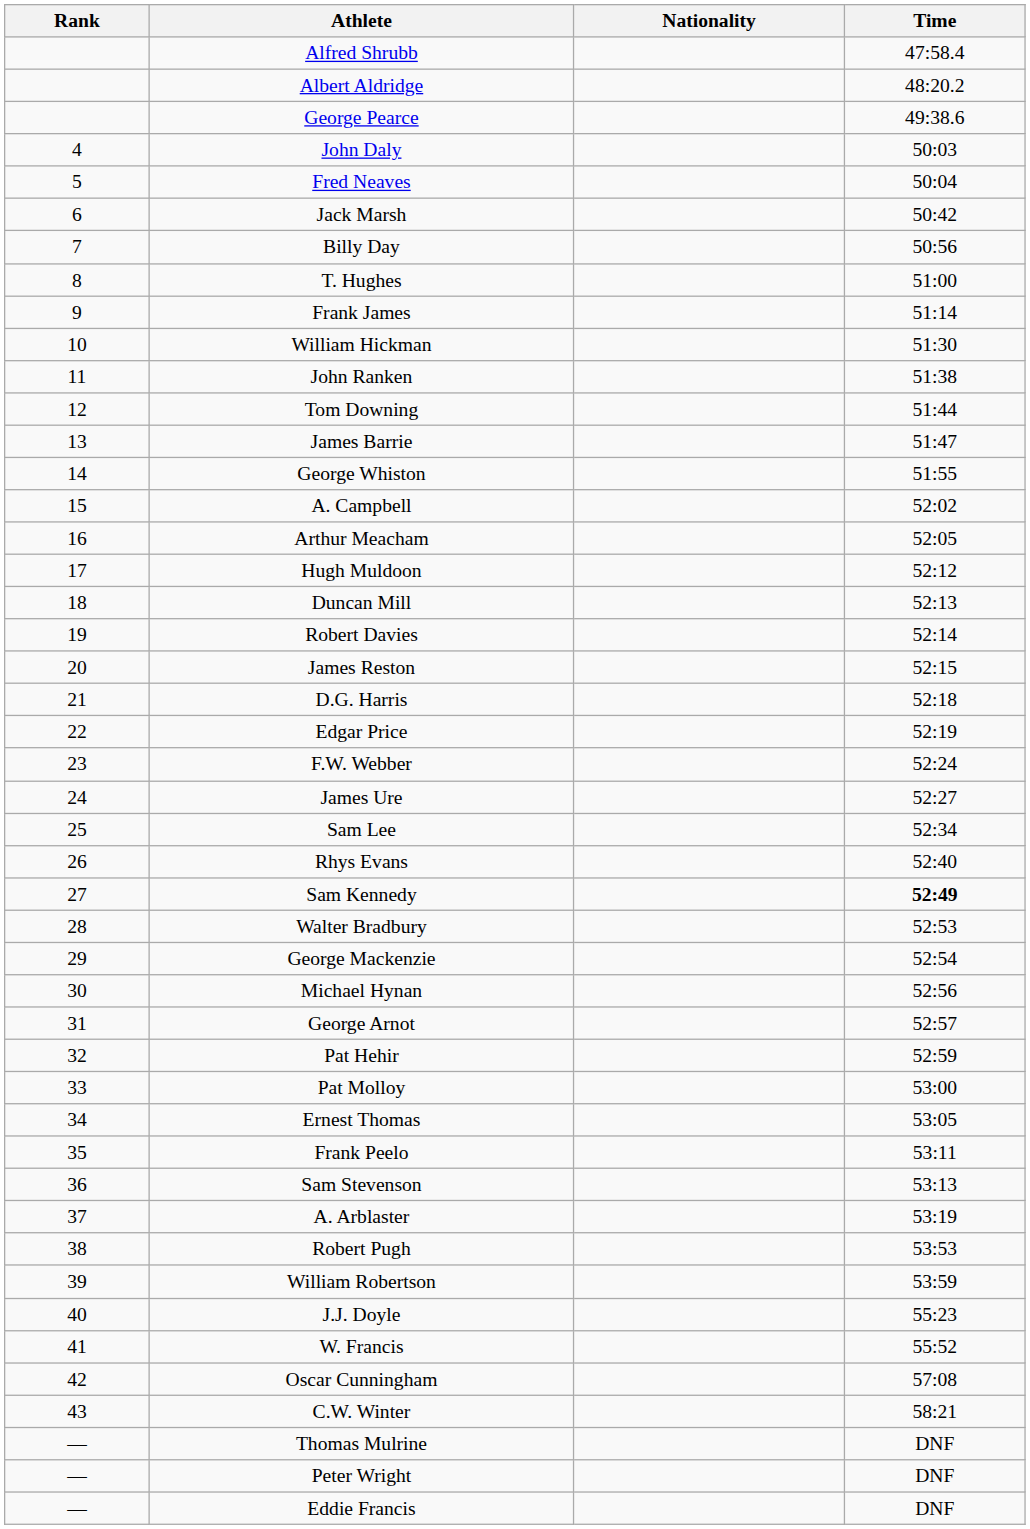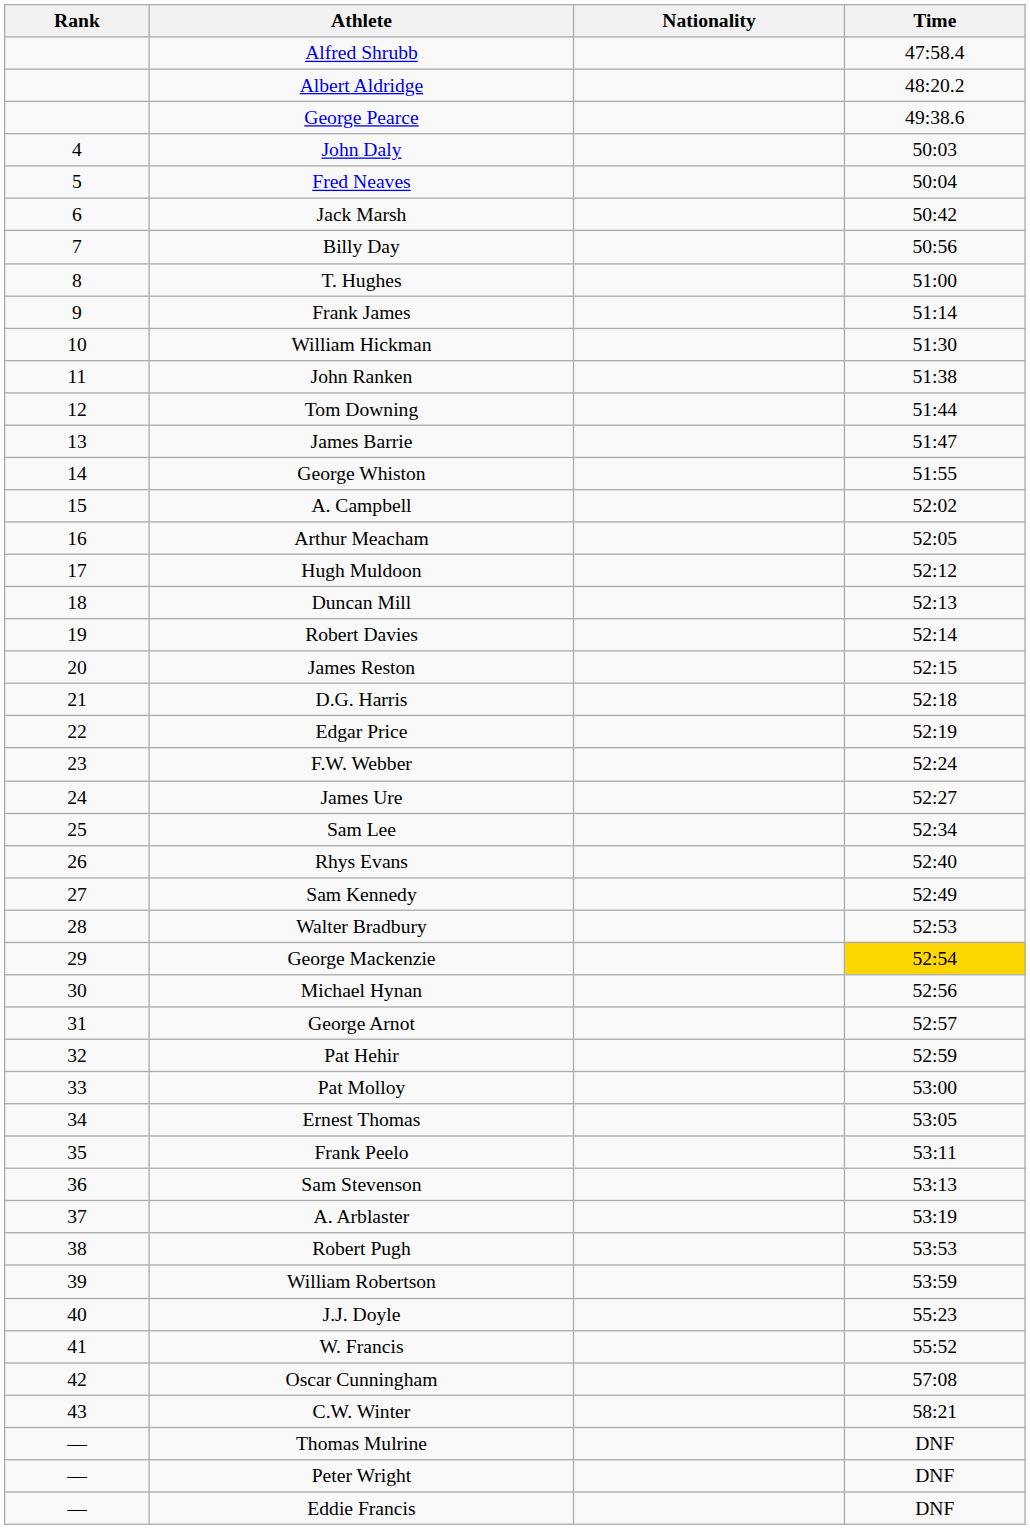(935, 893) bold -> (935, 893) normal
(935, 958) no background -> (935, 958) gold background
